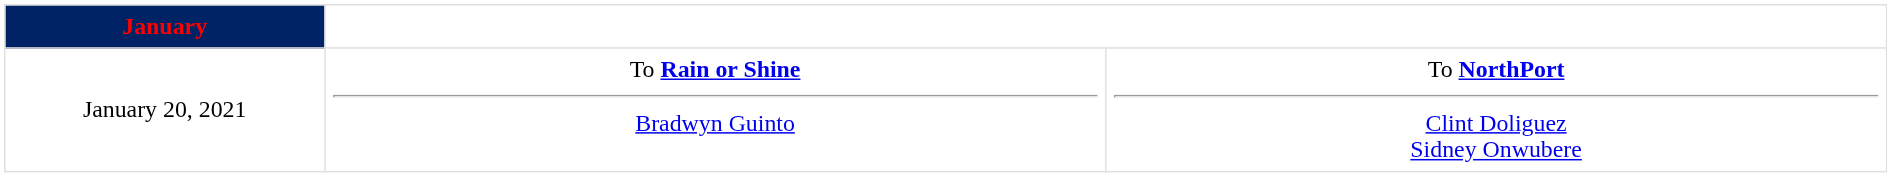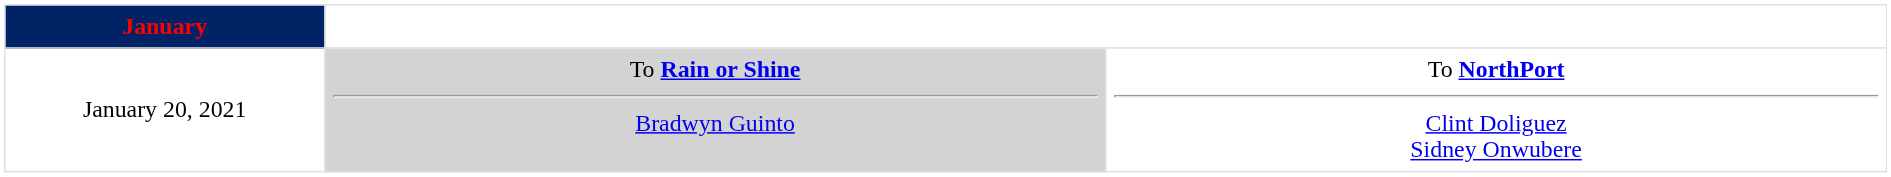(715, 96) no background -> (715, 96) lightgrey background
